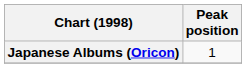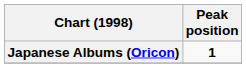(212, 52) normal -> (212, 52) bold
